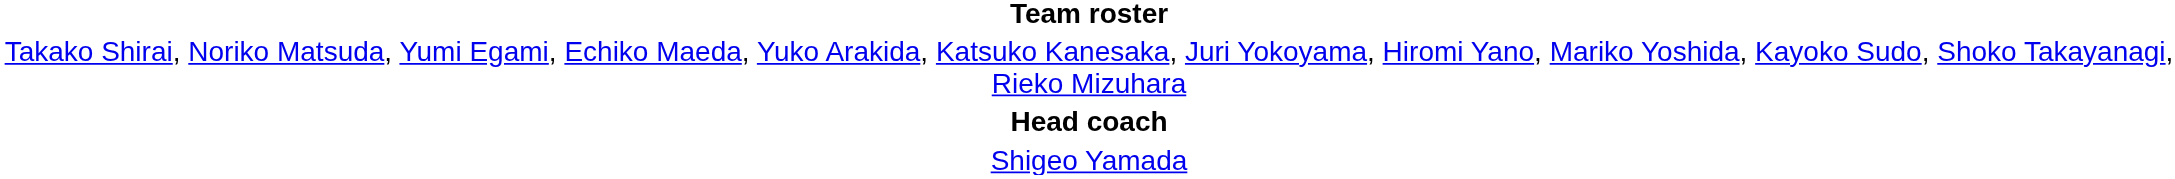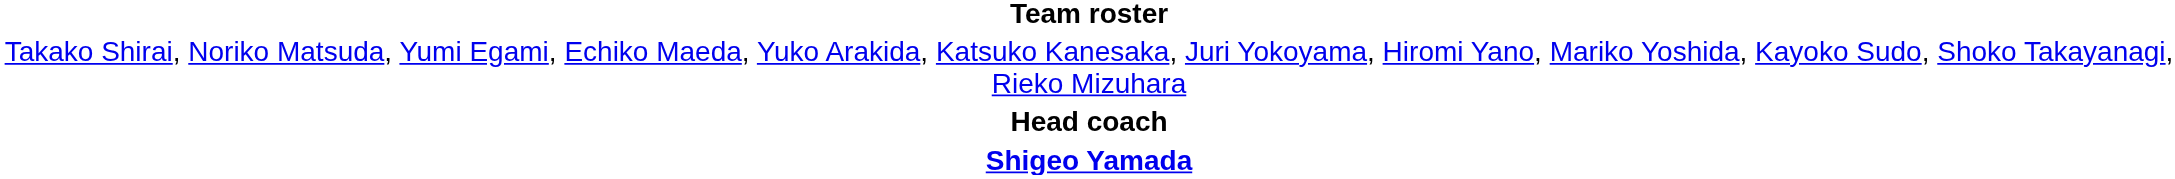(1089, 160) normal -> (1089, 160) bold
